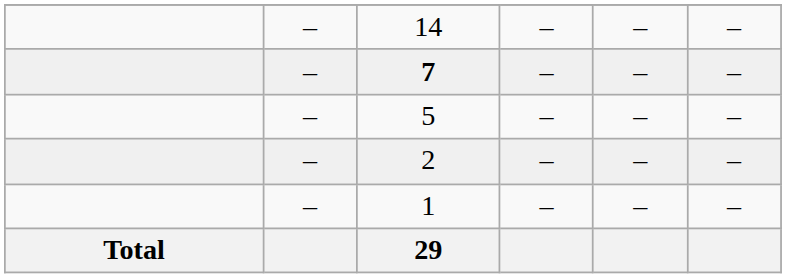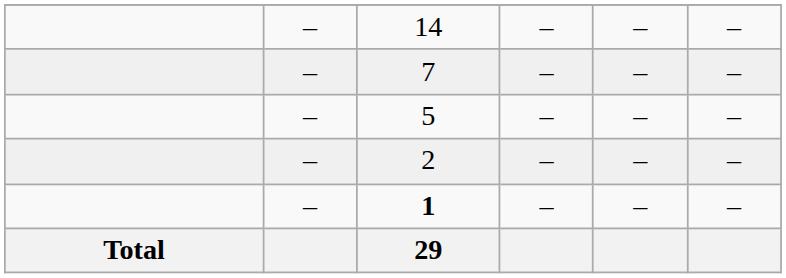(428, 71) bold -> (428, 71) normal
(428, 205) normal -> (428, 205) bold
